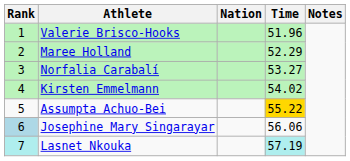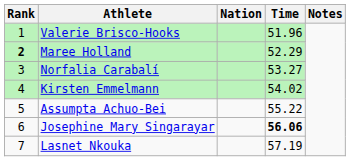(21, 52) normal -> (21, 52) bold
(285, 108) gold background -> (285, 108) no background
(21, 127) lightblue background -> (21, 127) no background
(285, 127) normal -> (285, 127) bold
(21, 146) paleturquoise background -> (21, 146) no background
(285, 146) paleturquoise background -> (285, 146) no background
